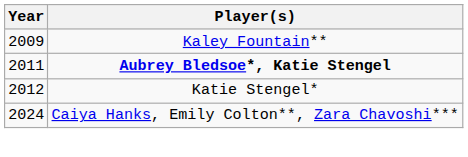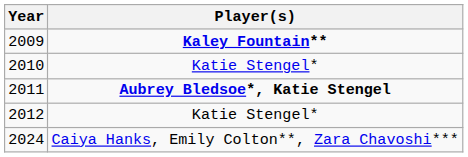(255, 41) normal -> (255, 41) bold
+ row: (26, 66)
